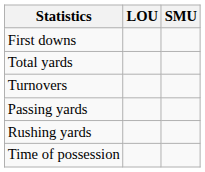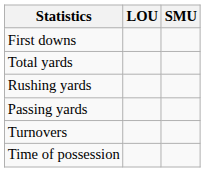rows swapped: (50, 132) <-> (37, 85)
